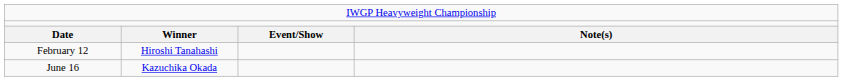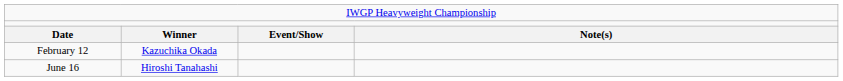(179, 51) Hiroshi Tanahashi -> (179, 51) Kazuchika Okada
(179, 67) Kazuchika Okada -> (179, 67) Hiroshi Tanahashi
